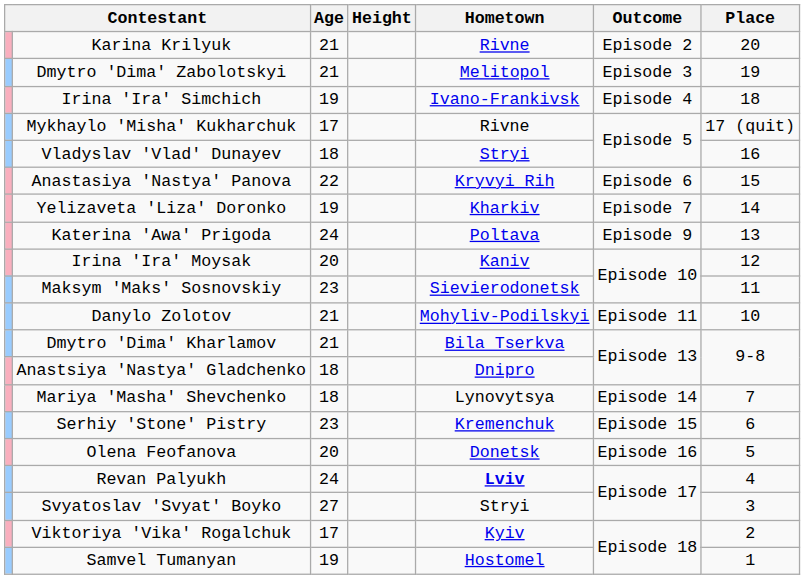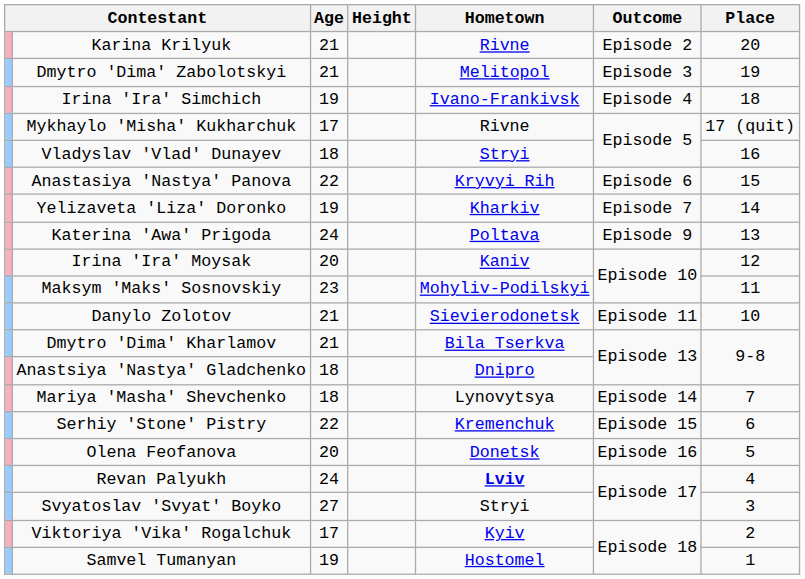(505, 289) Sievierodonetsk -> (505, 289) Mohyliv-Podilskyi
(505, 317) Mohyliv-Podilskyi -> (505, 317) Sievierodonetsk
(329, 425) 23 -> (329, 425) 22
